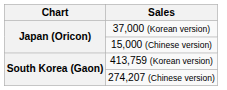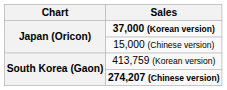(161, 28) normal -> (164, 28) bold
(161, 77) normal -> (164, 77) bold
